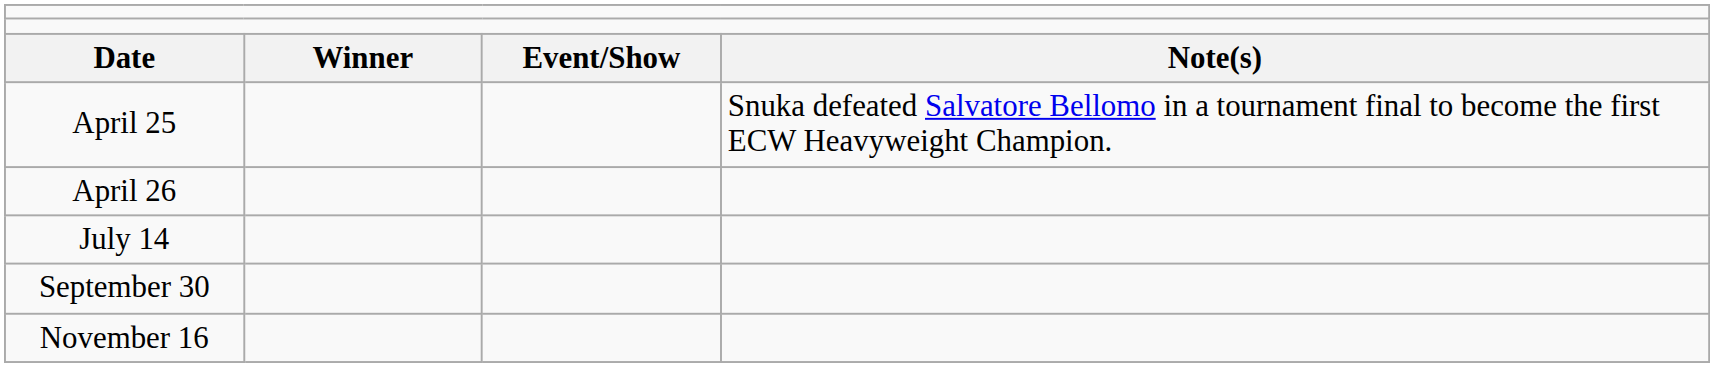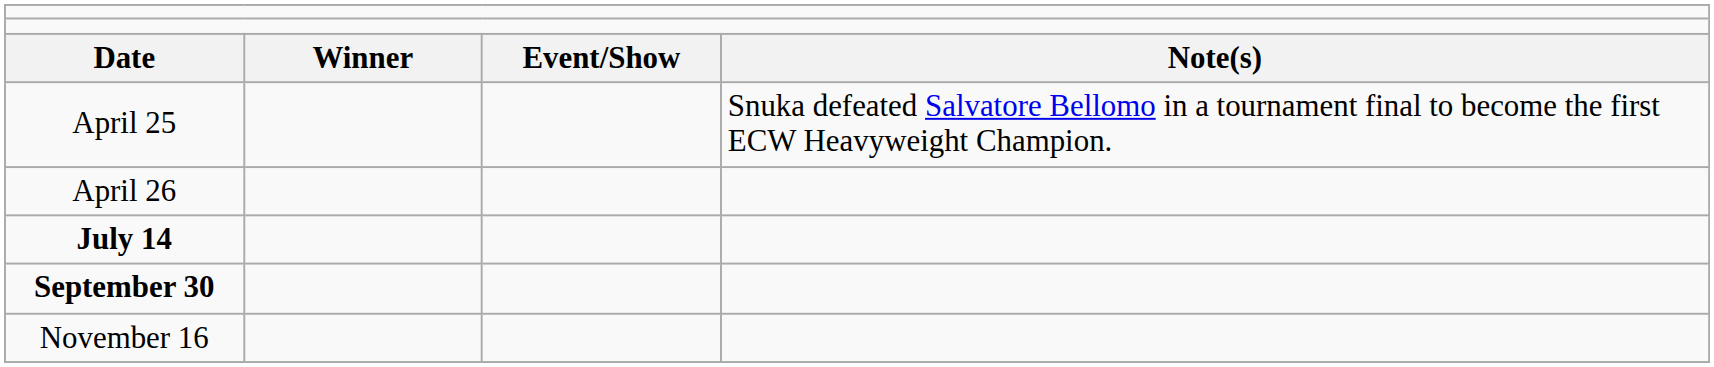(124, 239) normal -> (124, 239) bold
(124, 288) normal -> (124, 288) bold
